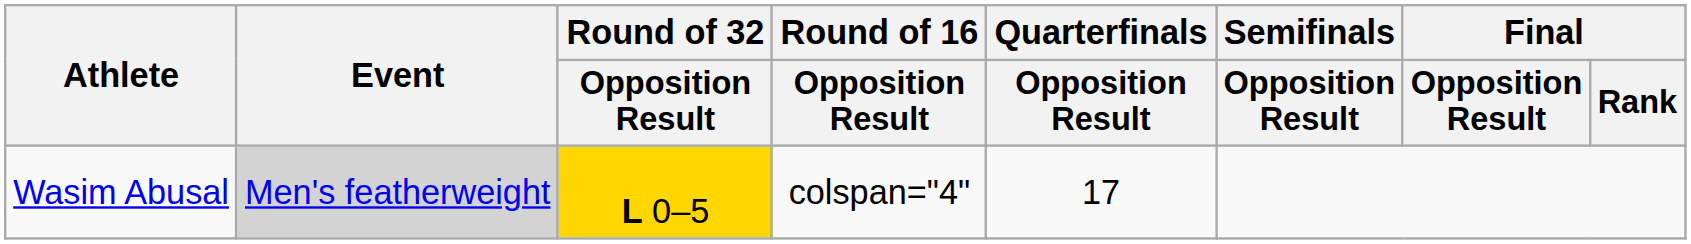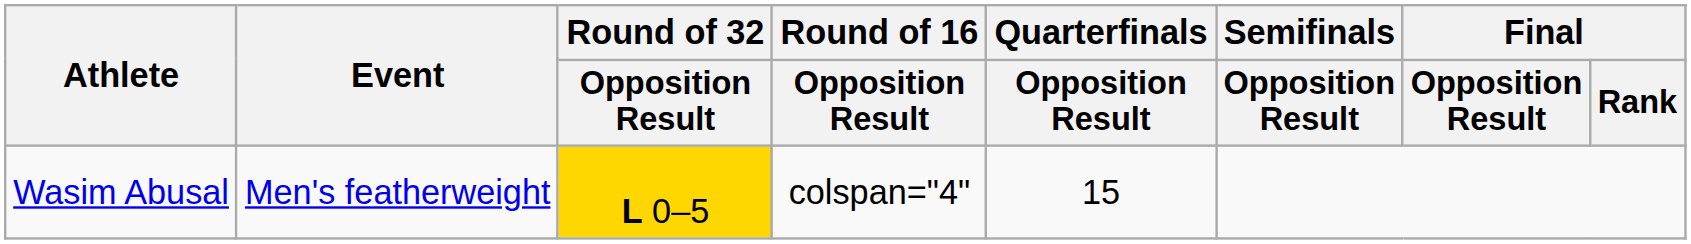(398, 193) lightgrey background -> (398, 193) no background
(1101, 193) 17 -> (1101, 193) 15
